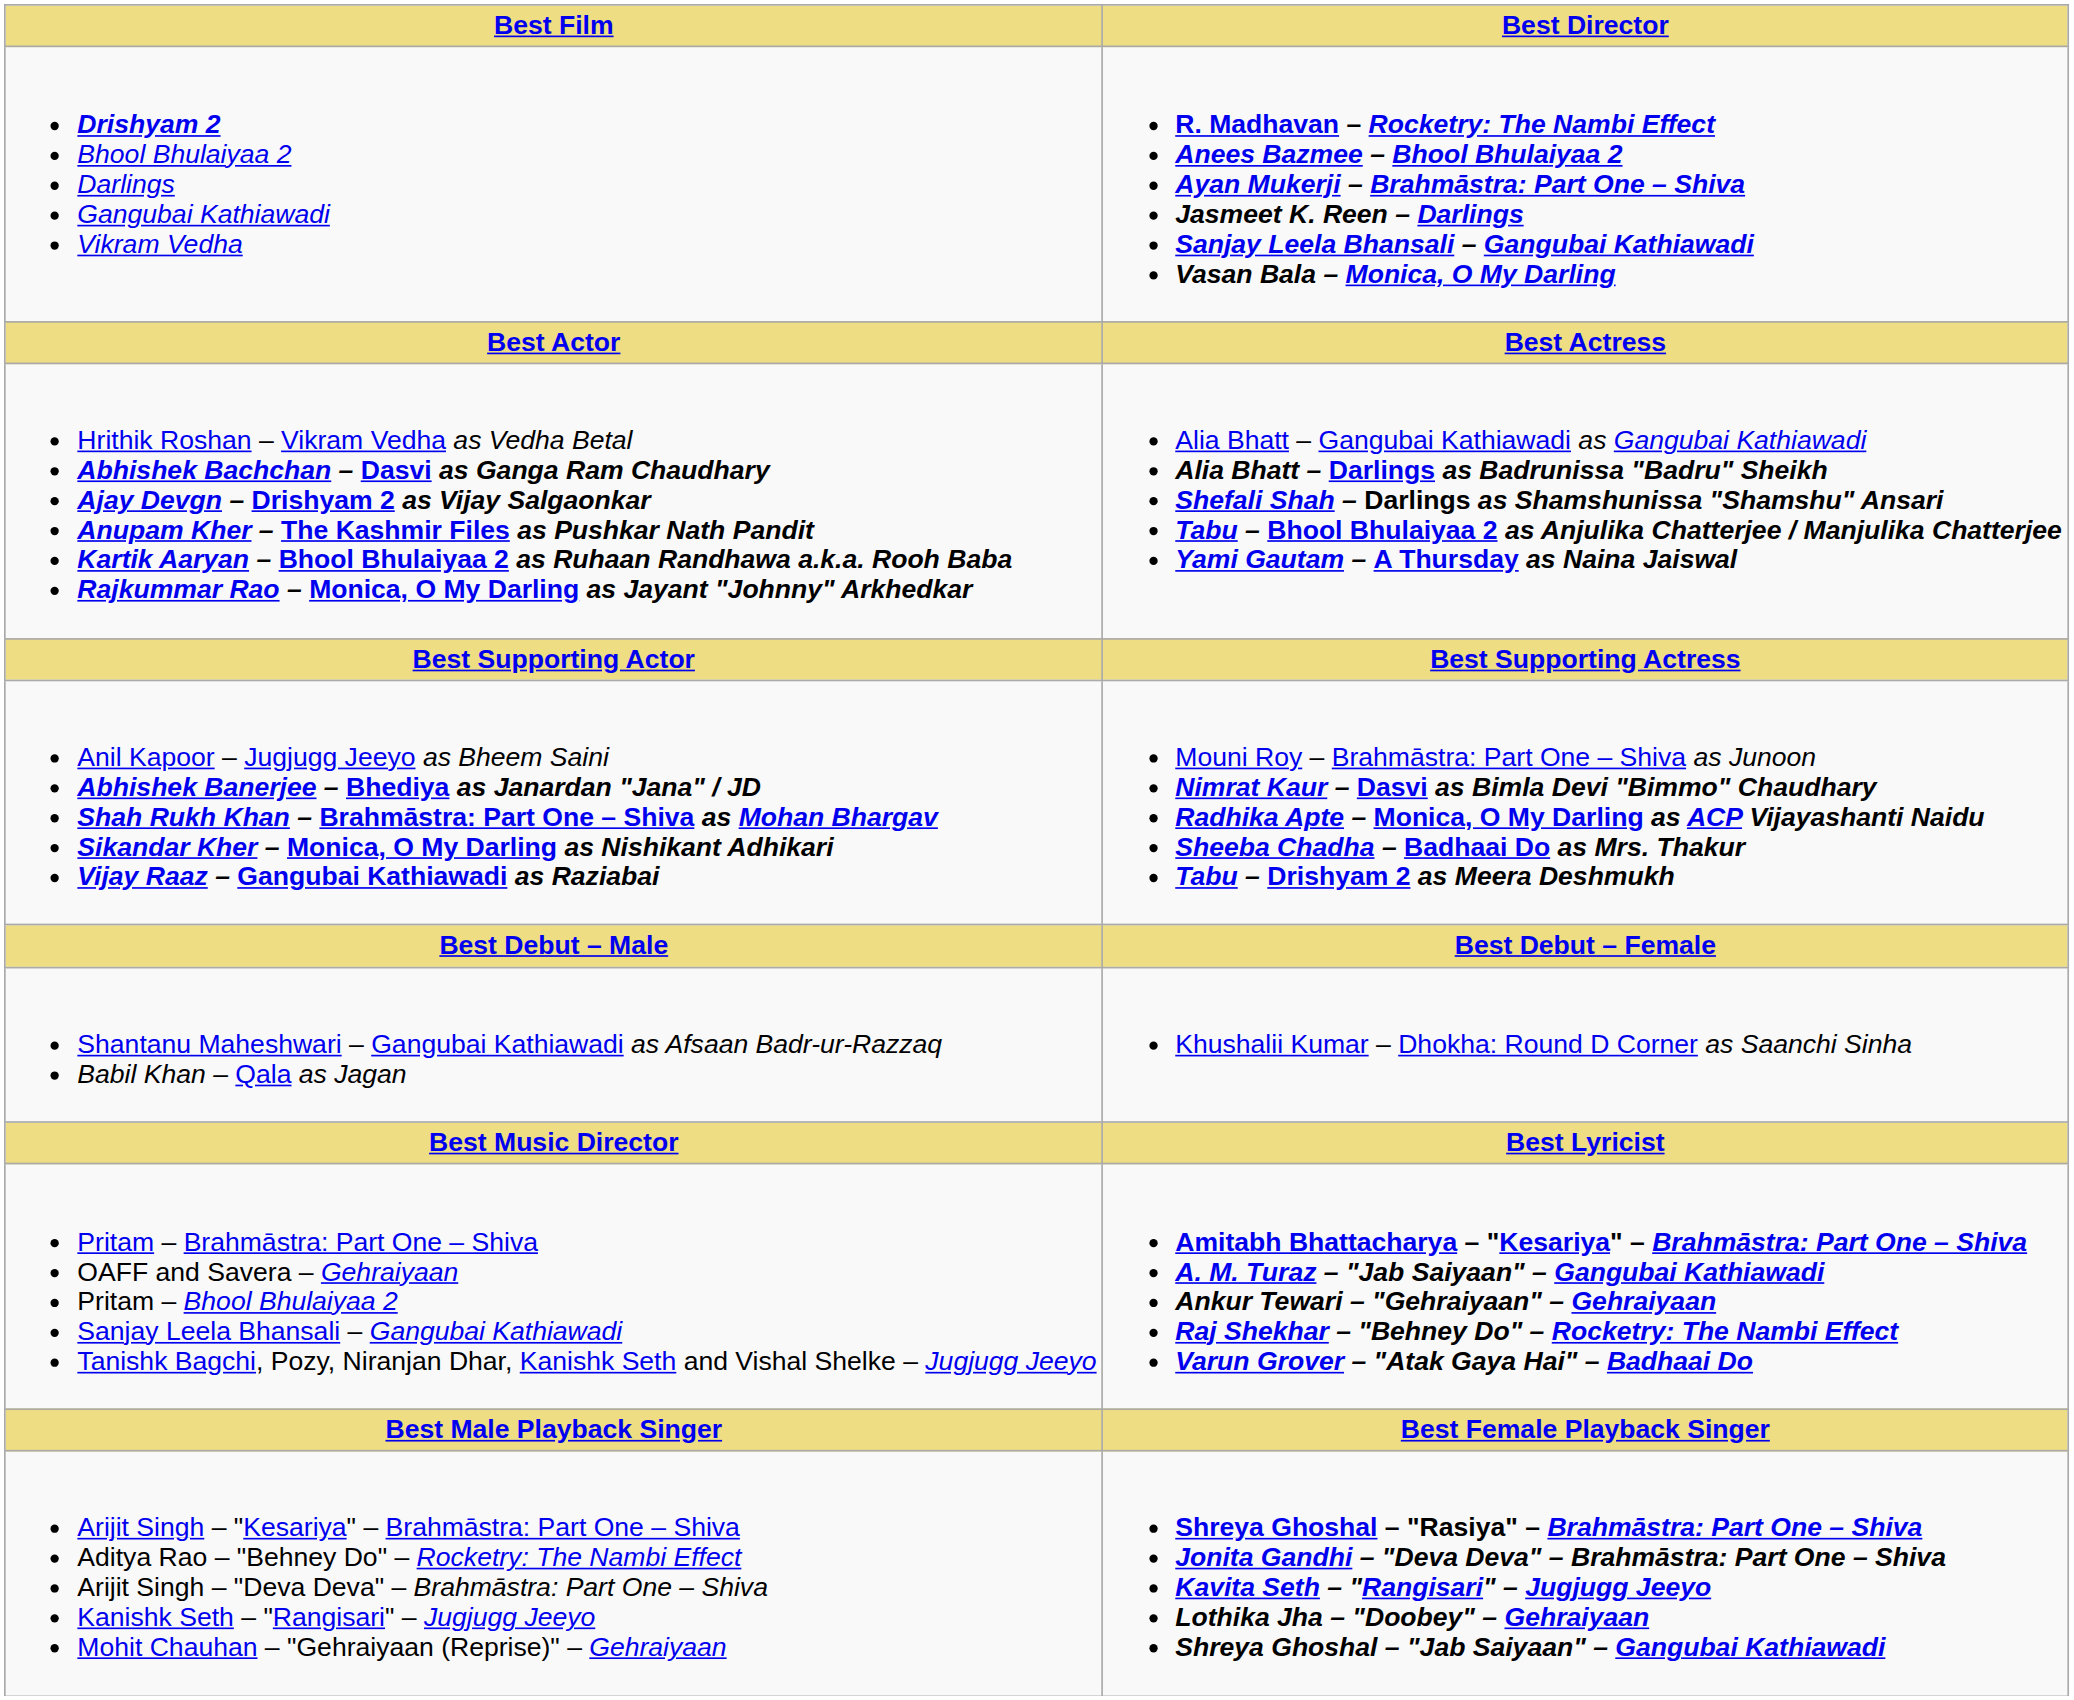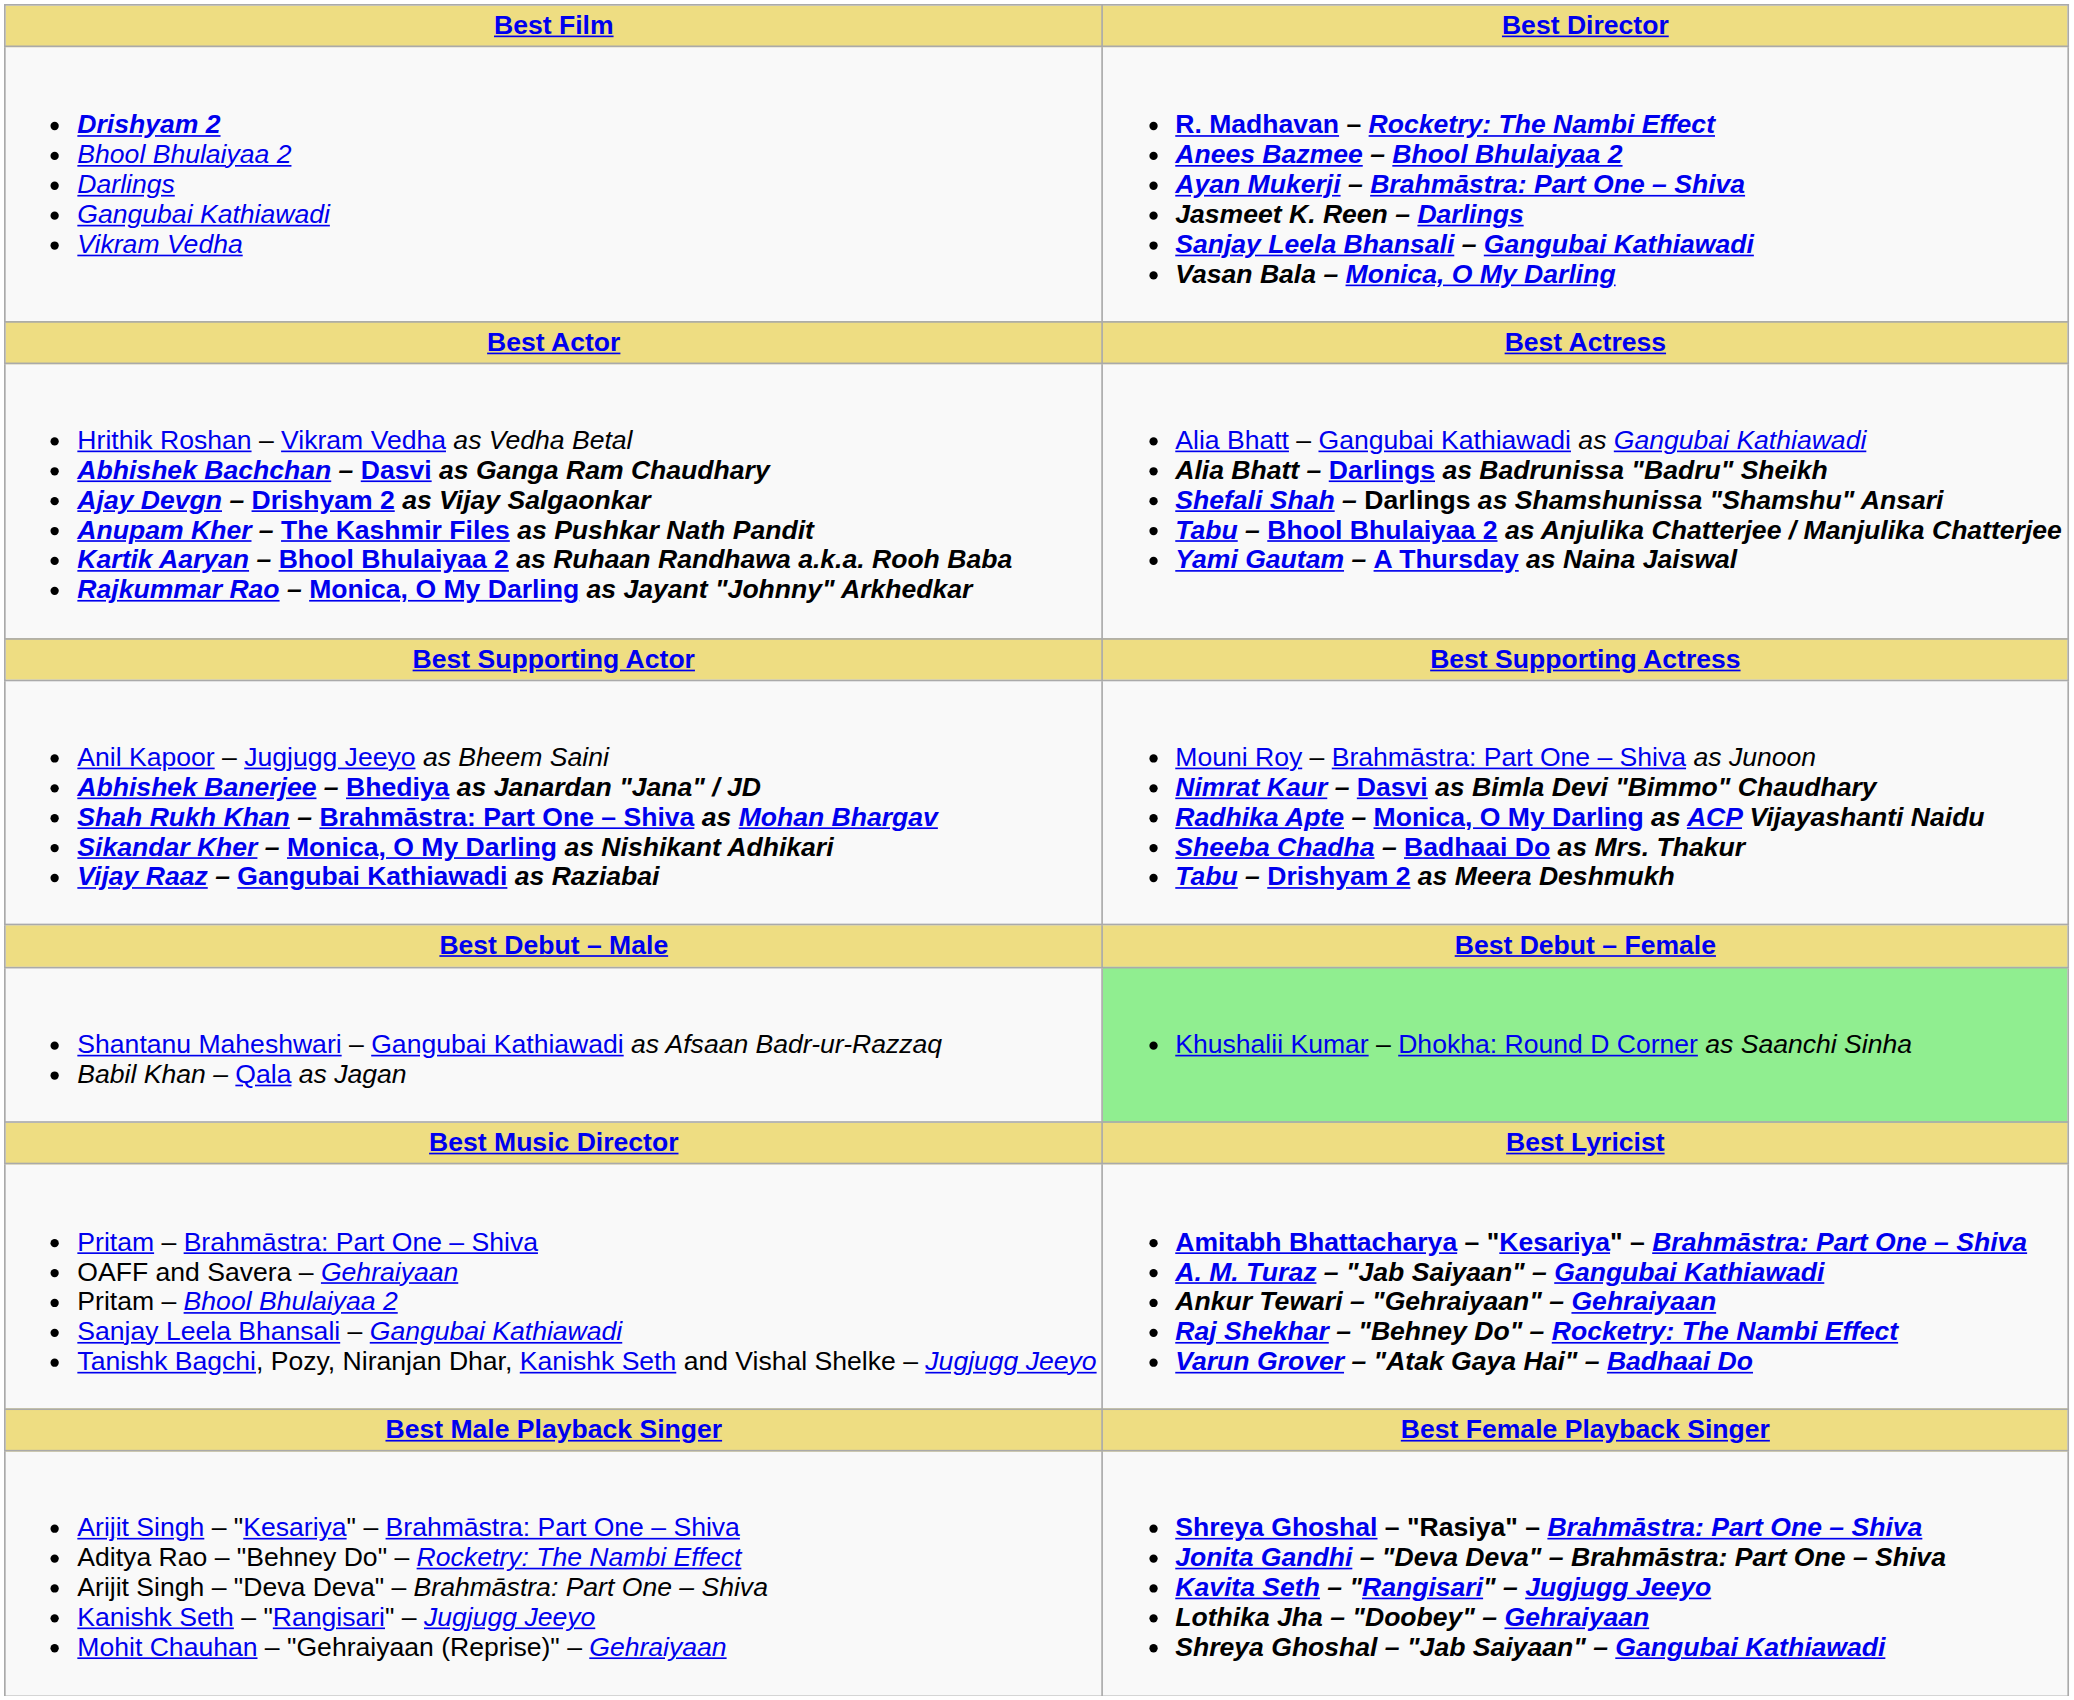(1585, 1045) no background -> (1585, 1045) lightgreen background
